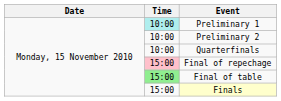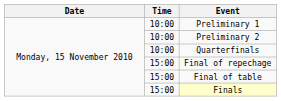(162, 24) paleturquoise background -> (162, 24) no background
(162, 63) pink background -> (162, 63) no background
(162, 77) lightgreen background -> (162, 77) no background
